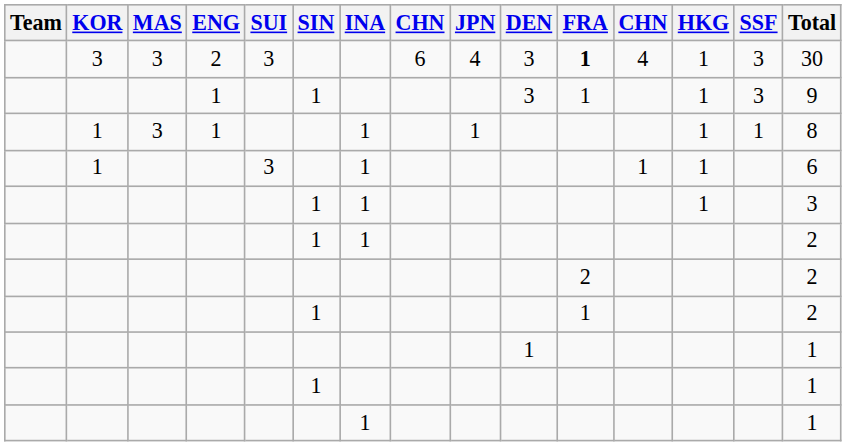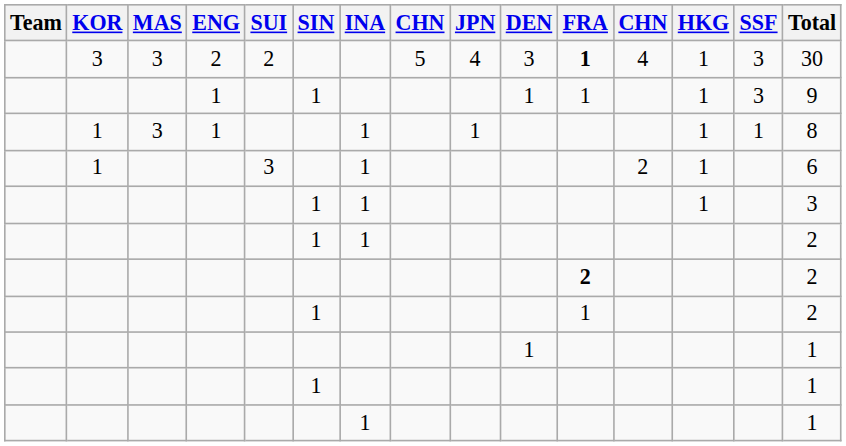(269, 58) 3 -> (269, 58) 2
(420, 58) 6 -> (420, 58) 5
(529, 94) 3 -> (529, 94) 1
(643, 167) 1 -> (643, 167) 2
(585, 276) normal -> (585, 276) bold
